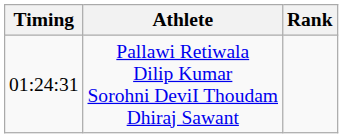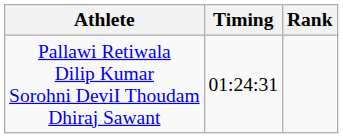columns swapped: (183, 19) <-> (44, 19)
